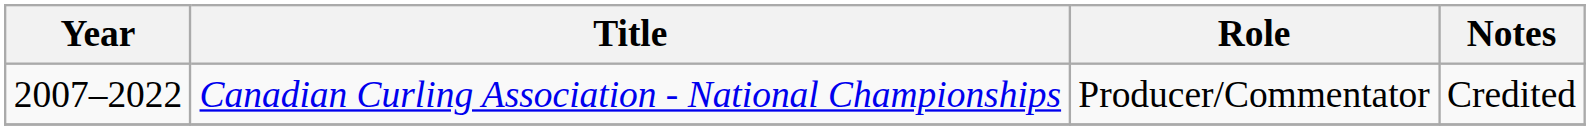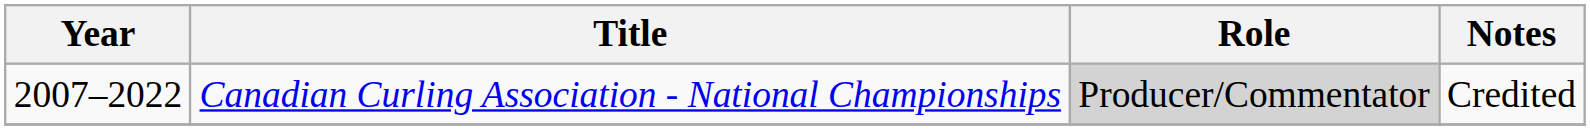(1254, 93) no background -> (1254, 93) lightgrey background
